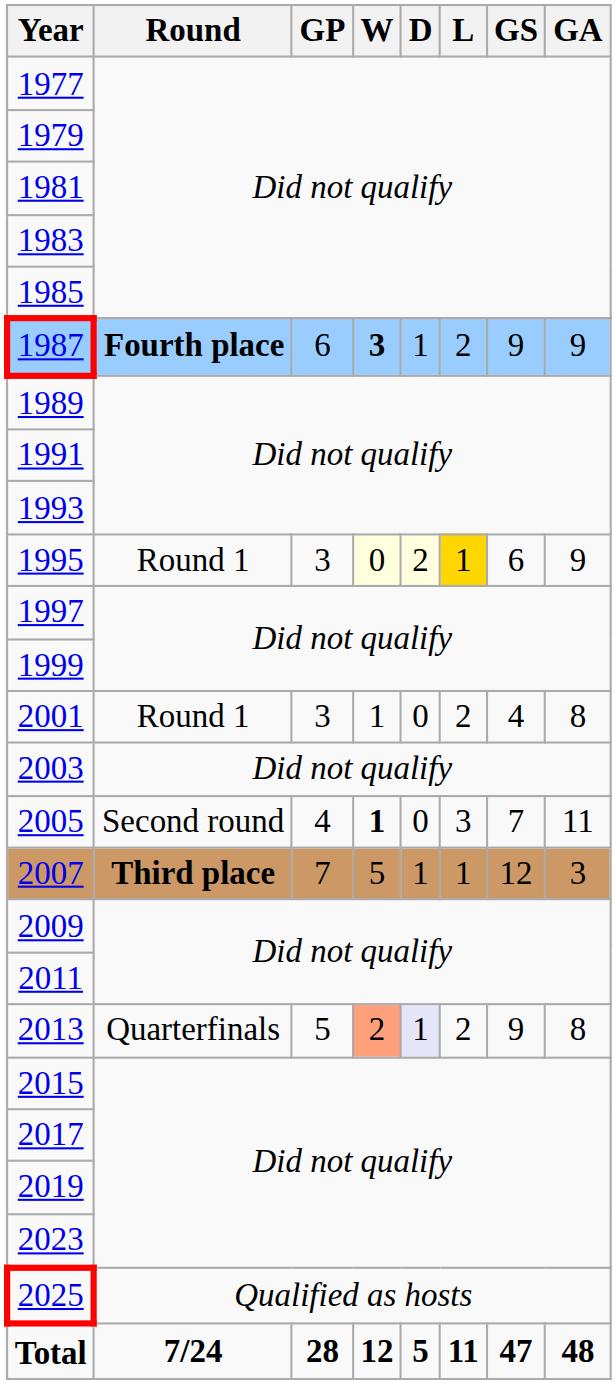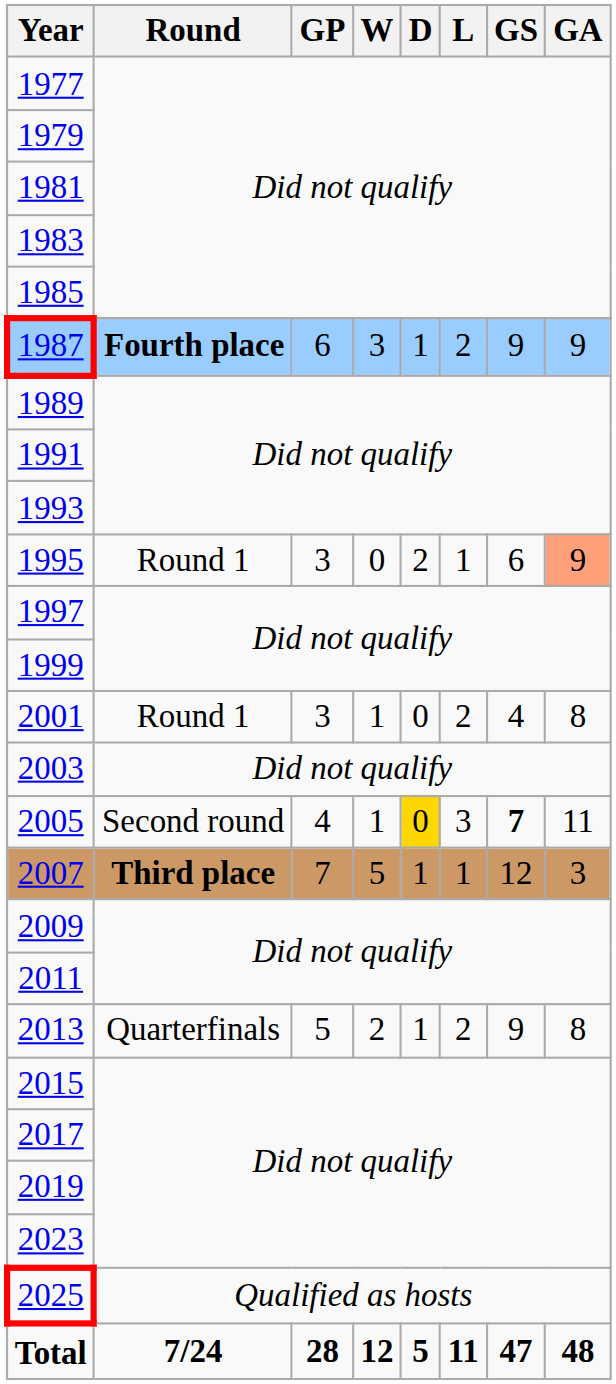(377, 346) bold -> (377, 346) normal
(377, 559) lightyellow background -> (377, 559) no background
(421, 559) lightyellow background -> (421, 559) no background
(463, 559) gold background -> (463, 559) no background
(578, 559) no background -> (578, 559) lightsalmon background
(377, 820) bold -> (377, 820) normal
(421, 820) no background -> (421, 820) gold background
(516, 820) normal -> (516, 820) bold
(377, 1029) lightsalmon background -> (377, 1029) no background
(421, 1029) lavender background -> (421, 1029) no background
